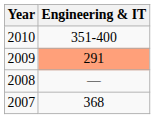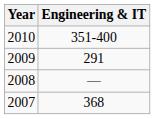(94, 59) lightsalmon background -> (94, 59) no background
